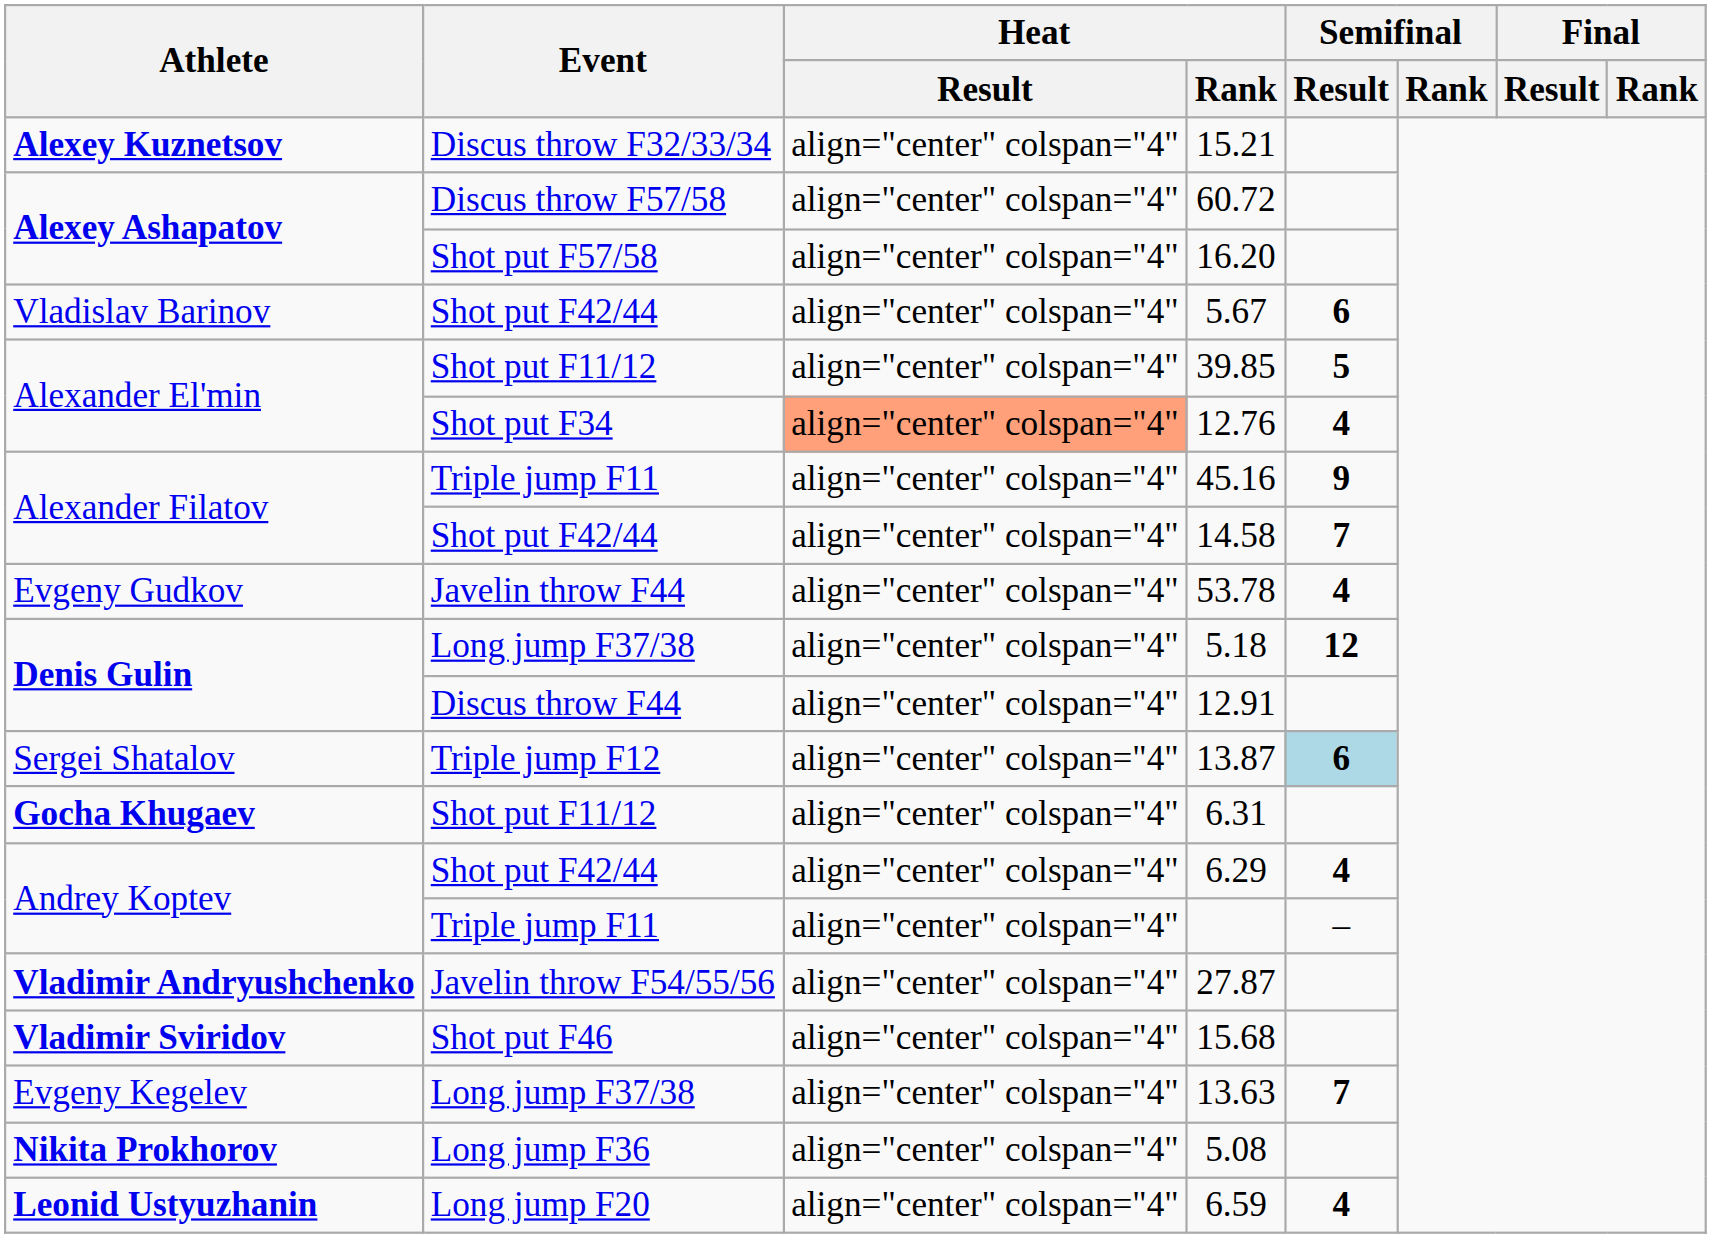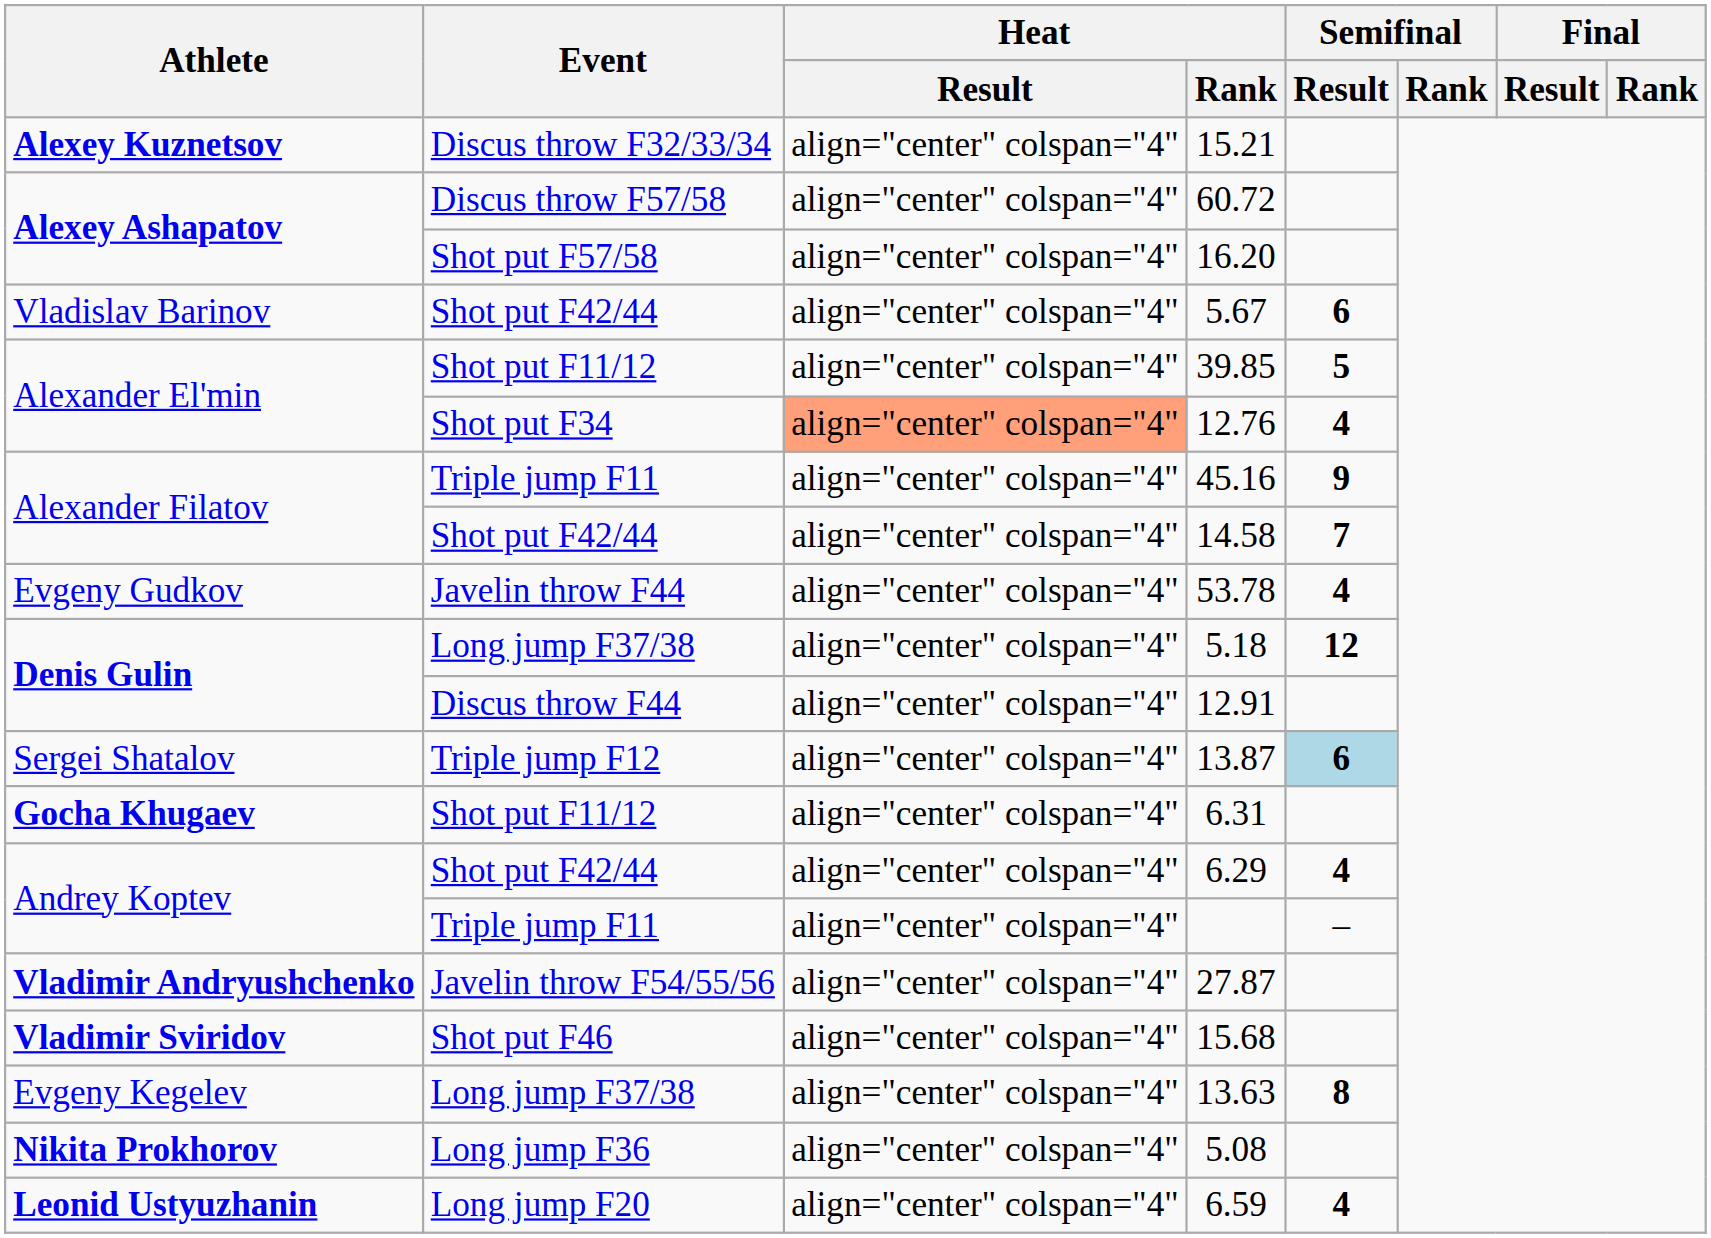(1341, 1093) 7 -> (1341, 1093) 8
